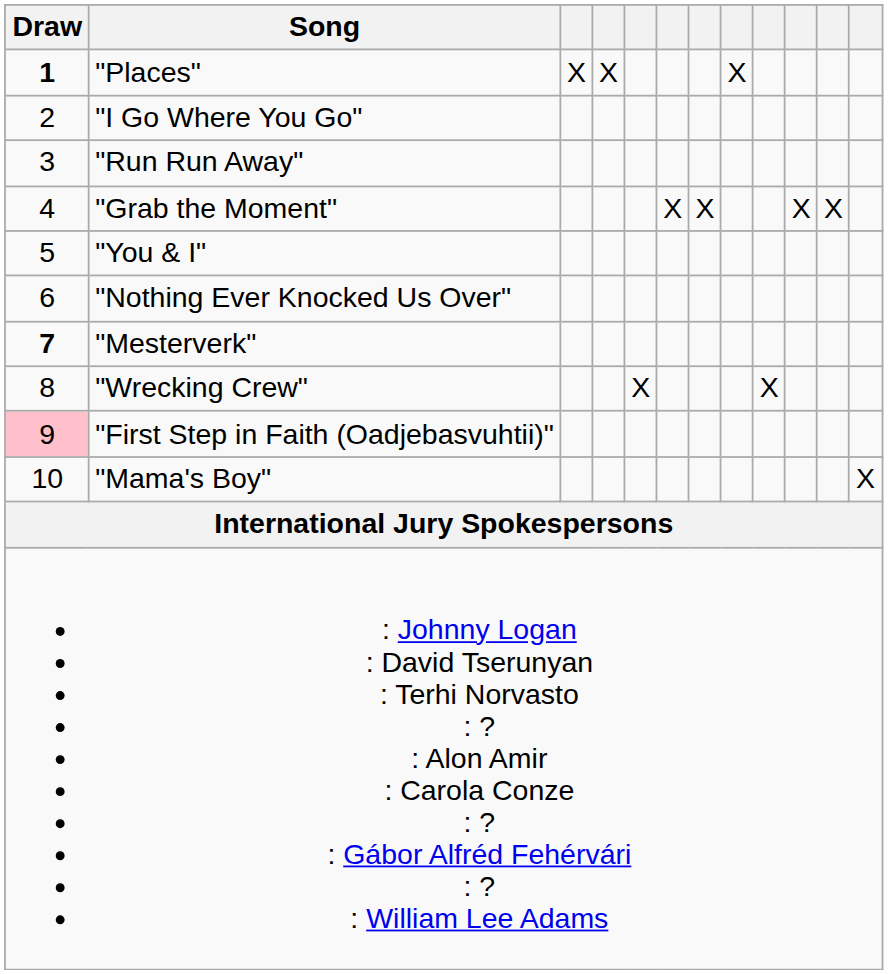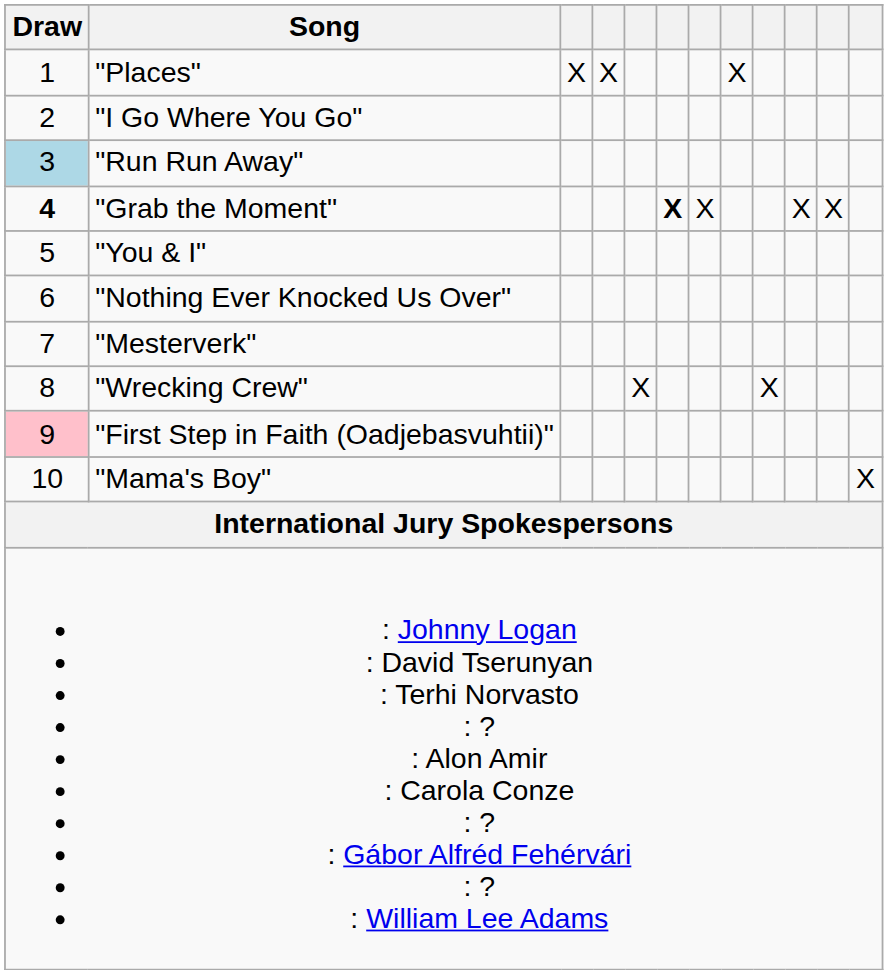(47, 72) bold -> (47, 72) normal
(47, 162) no background -> (47, 162) lightblue background
(47, 207) normal -> (47, 207) bold
(673, 207) normal -> (673, 207) bold
(47, 343) bold -> (47, 343) normal
